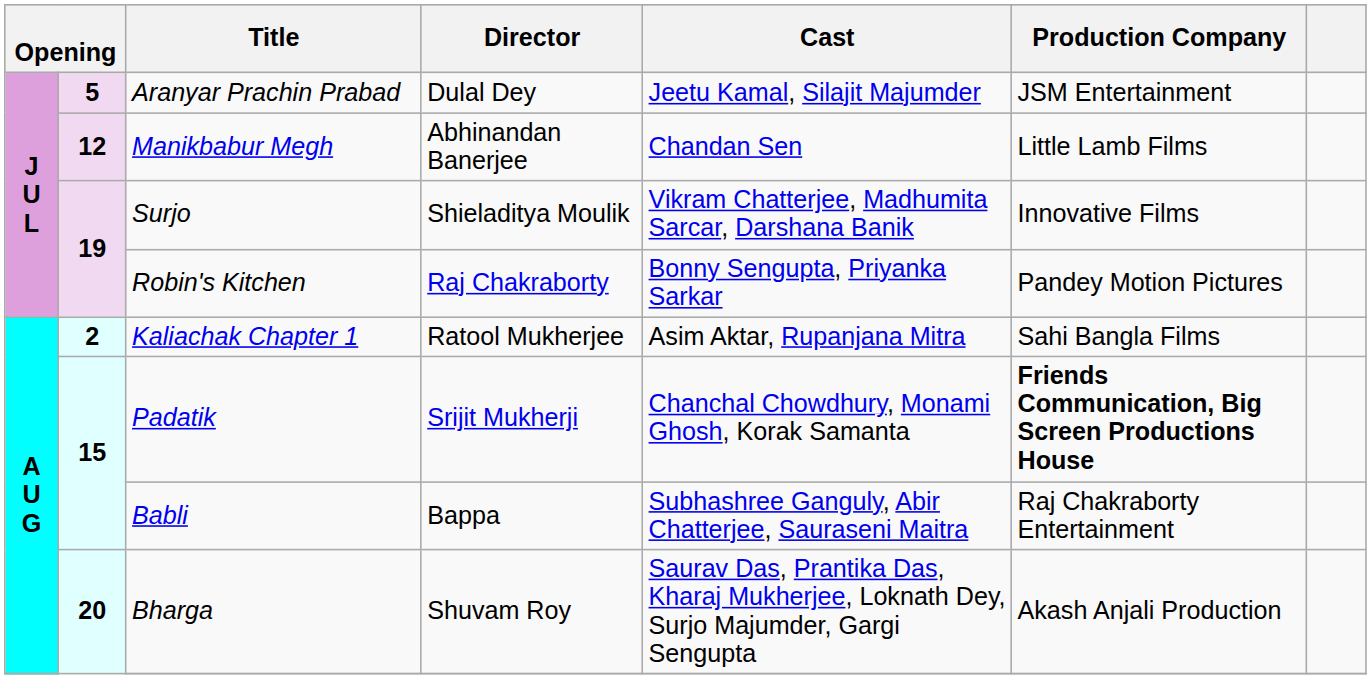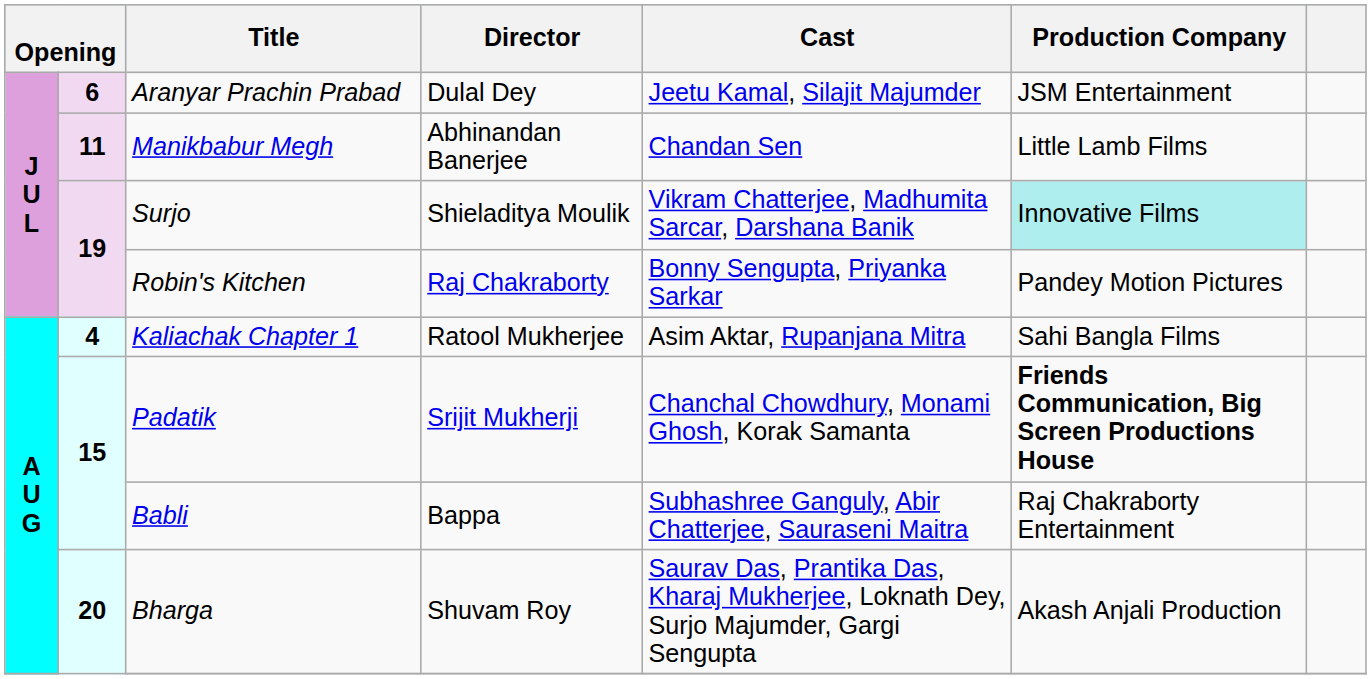(92, 92) 5 -> (92, 92) 6
(92, 146) 12 -> (92, 146) 11
(1108, 214) no background -> (1108, 214) paleturquoise background
(92, 336) 2 -> (92, 336) 4
